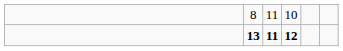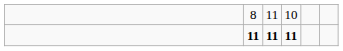(253, 35) 13 -> (253, 35) 11
(291, 35) 12 -> (291, 35) 11
